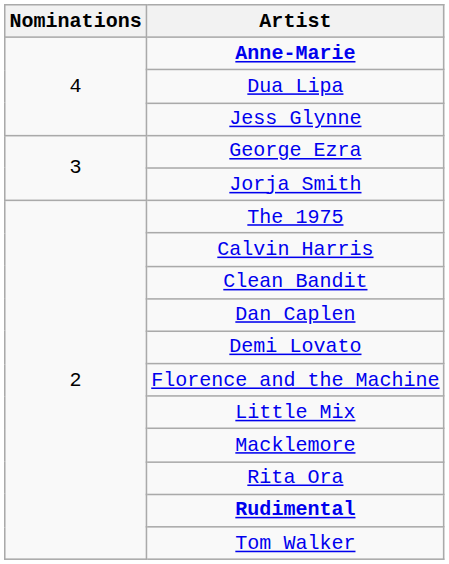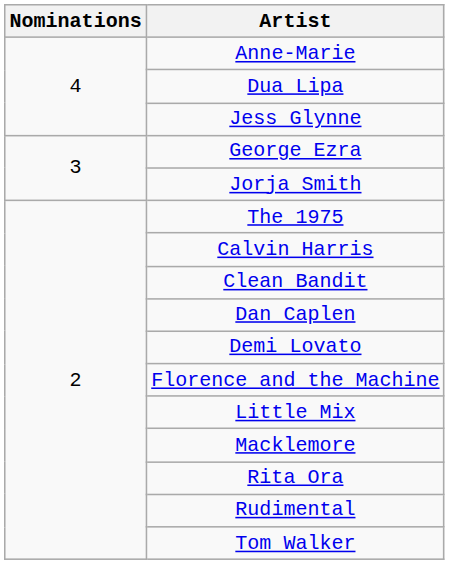(295, 54) bold -> (295, 54) normal
(295, 511) bold -> (295, 511) normal
